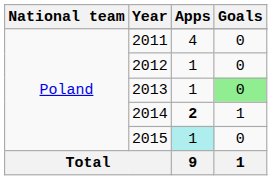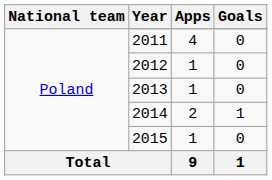(240, 90) lightgreen background -> (240, 90) no background
(193, 114) bold -> (193, 114) normal
(193, 139) paleturquoise background -> (193, 139) no background
